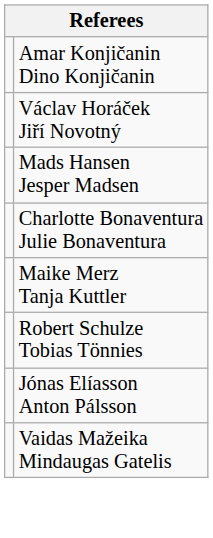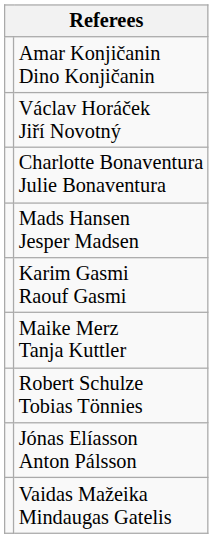rows swapped: (79, 174) <-> (111, 229)
+ row: (74, 284)
